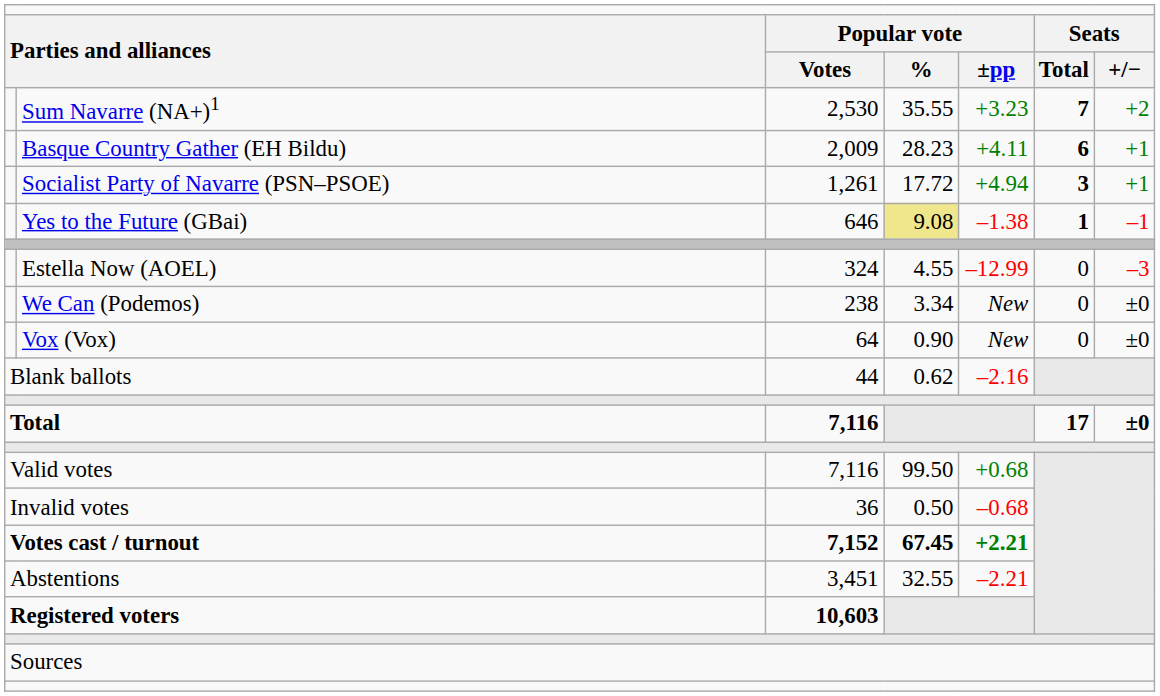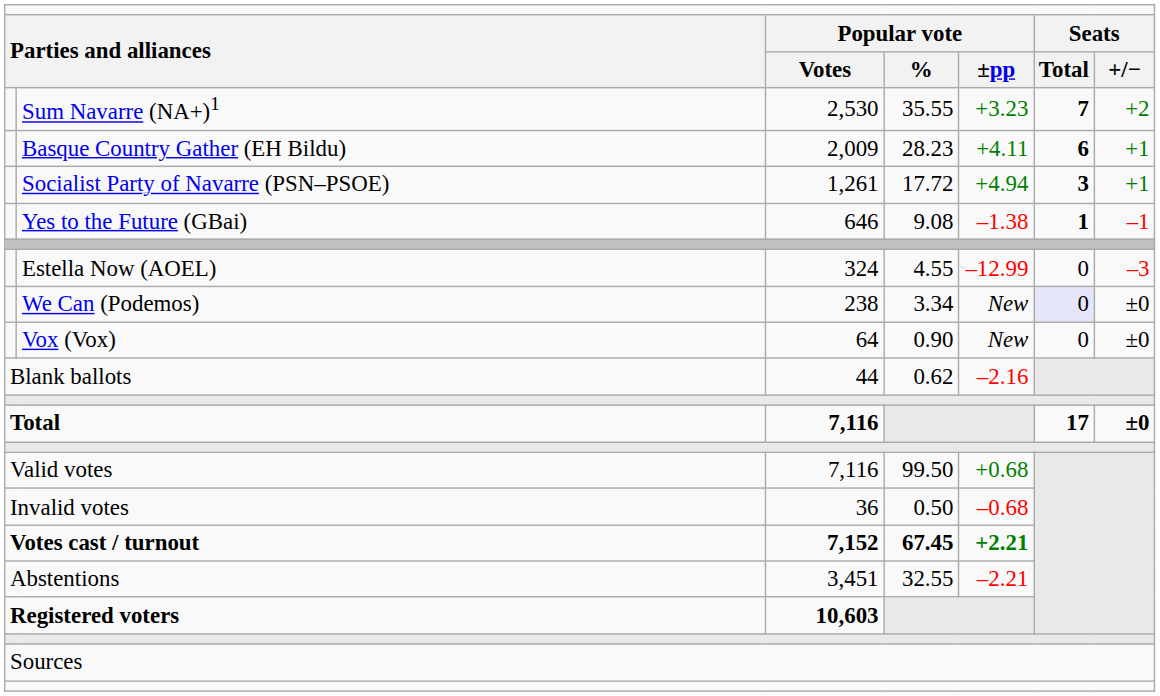(933, 220) khaki background -> (933, 220) no background
(1083, 303) no background -> (1083, 303) lavender background
